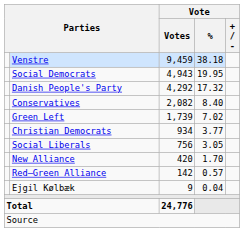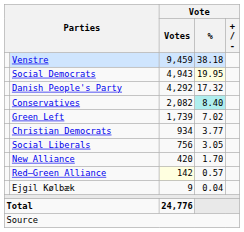(210, 74) no background -> (210, 74) lightyellow background
(213, 103) no background -> (213, 103) paleturquoise background
(185, 173) no background -> (185, 173) lightyellow background
